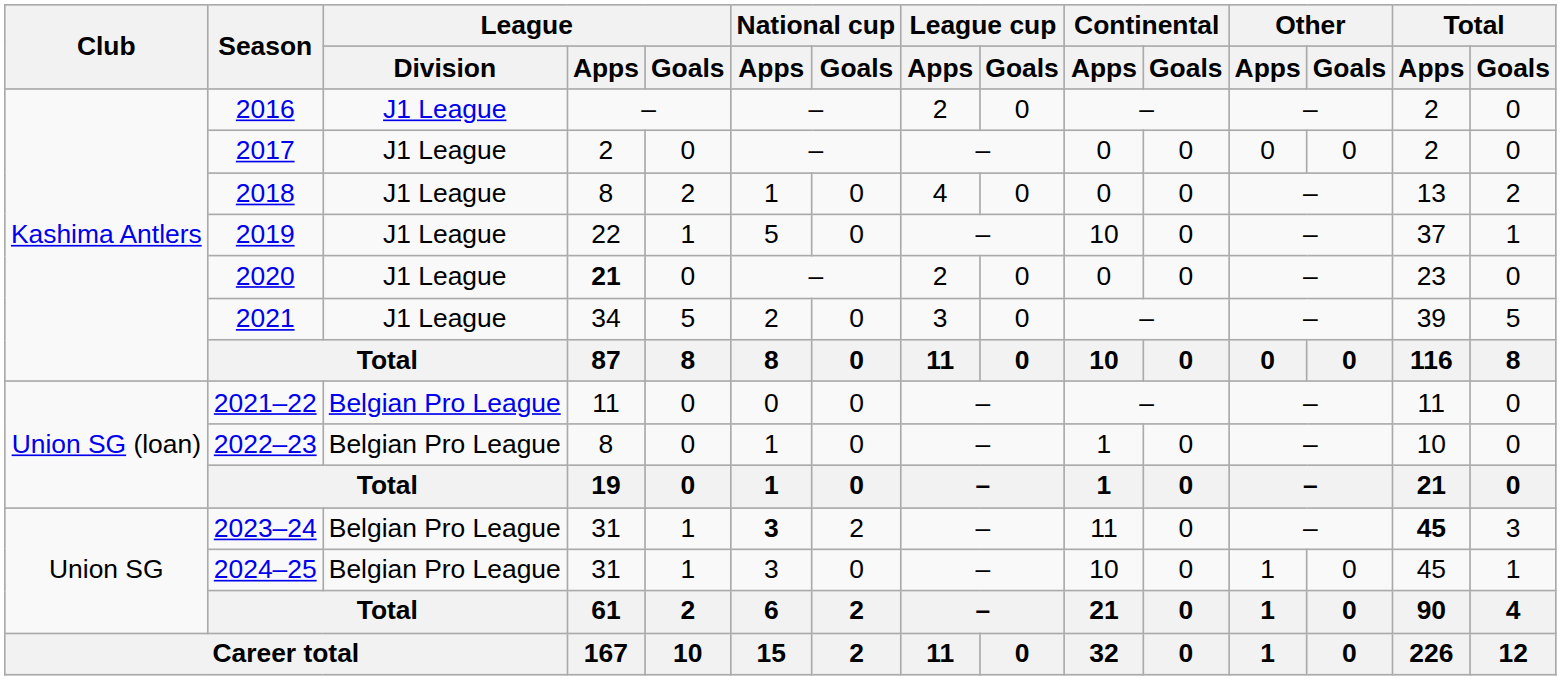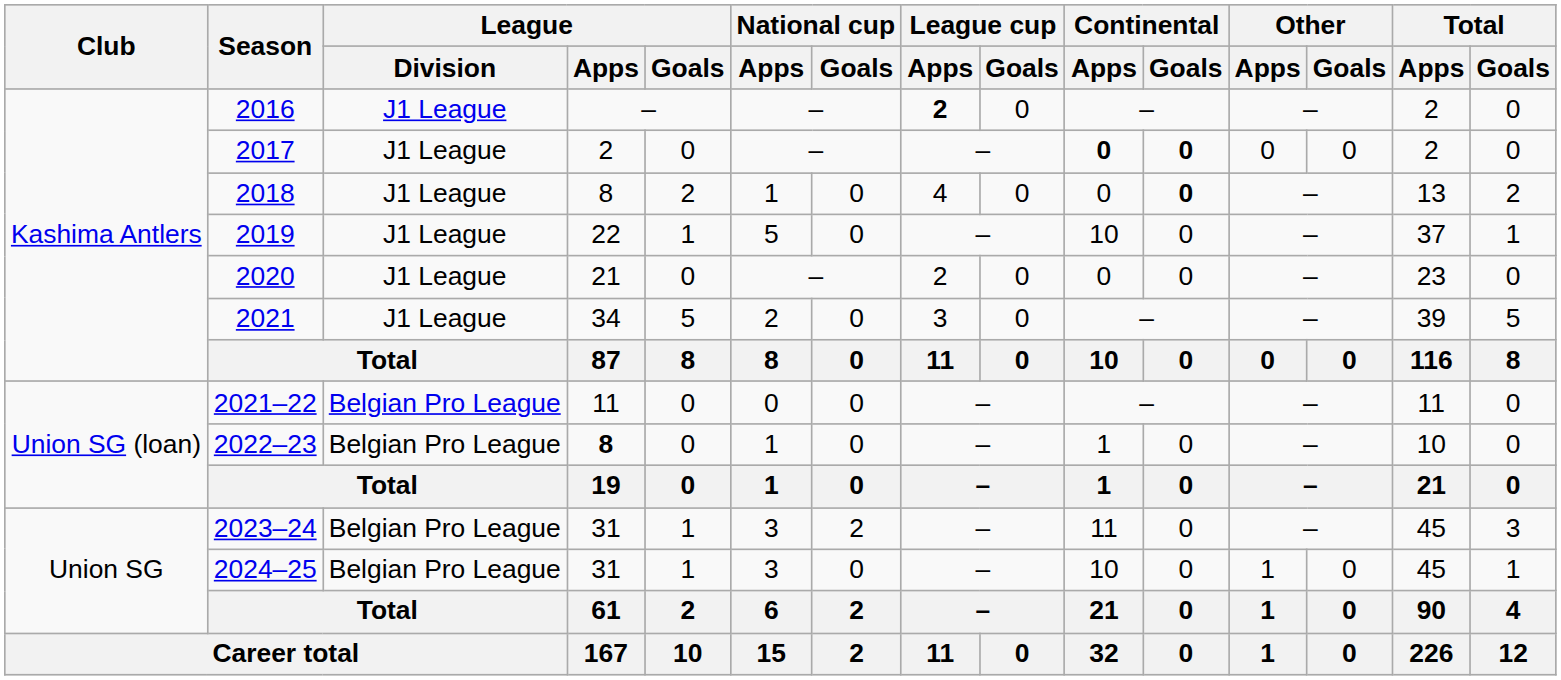(940, 109) normal -> (940, 109) bold
(1104, 151) normal -> (1104, 151) bold
(1186, 151) normal -> (1186, 151) bold
(1186, 192) normal -> (1186, 192) bold
(606, 276) bold -> (606, 276) normal
(606, 444) normal -> (606, 444) bold
(771, 527) bold -> (771, 527) normal
(1431, 527) bold -> (1431, 527) normal
